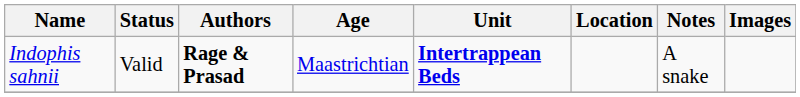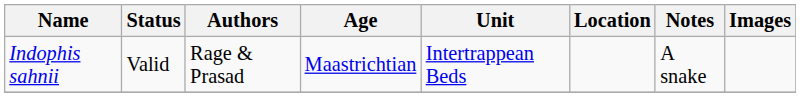(216, 64) bold -> (221, 64) normal
(480, 64) bold -> (480, 64) normal
